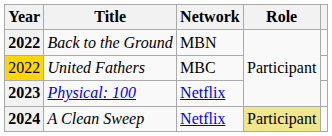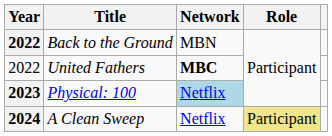(24, 67) gold background -> (24, 67) no background
(198, 67) normal -> (199, 67) bold
(203, 93) no background -> (203, 93) lightblue background
